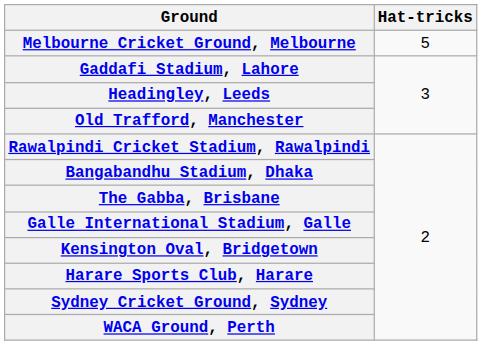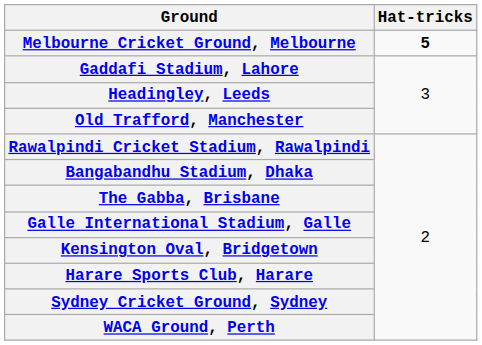(425, 43) normal -> (425, 43) bold
